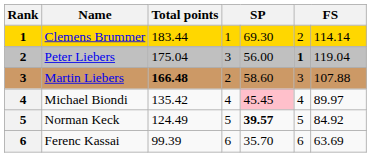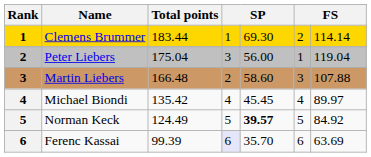(300, 57) bold -> (300, 57) normal
(170, 78) bold -> (170, 78) normal
(258, 99) pink background -> (258, 99) no background
(228, 141) no background -> (228, 141) lavender background
